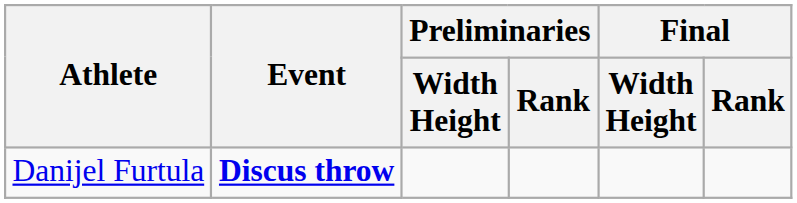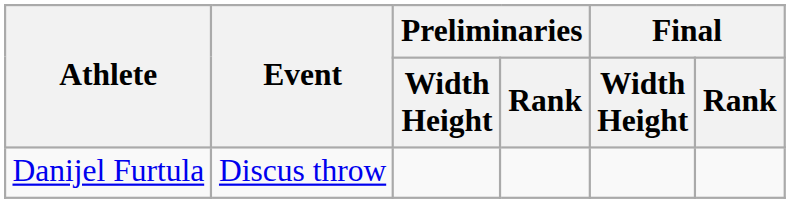(307, 172) bold -> (303, 172) normal
